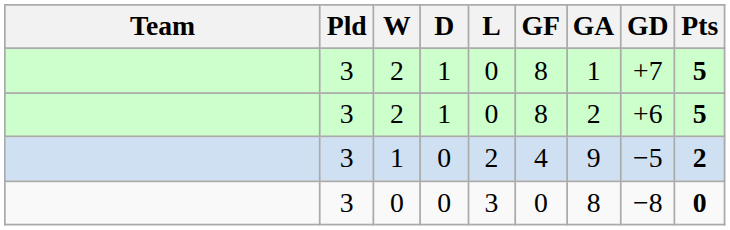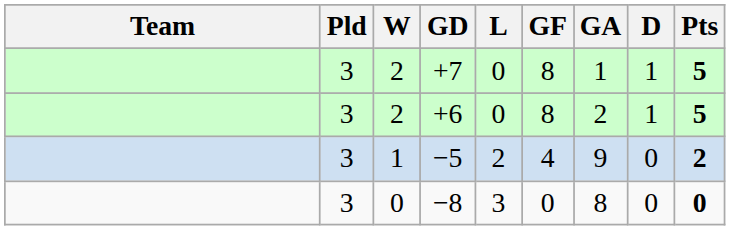columns swapped: (444, 26) <-> (648, 26)
